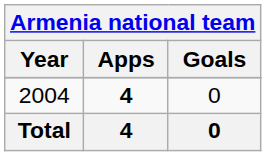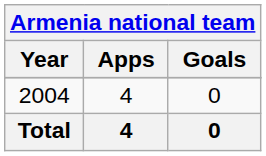(126, 95) bold -> (126, 95) normal
